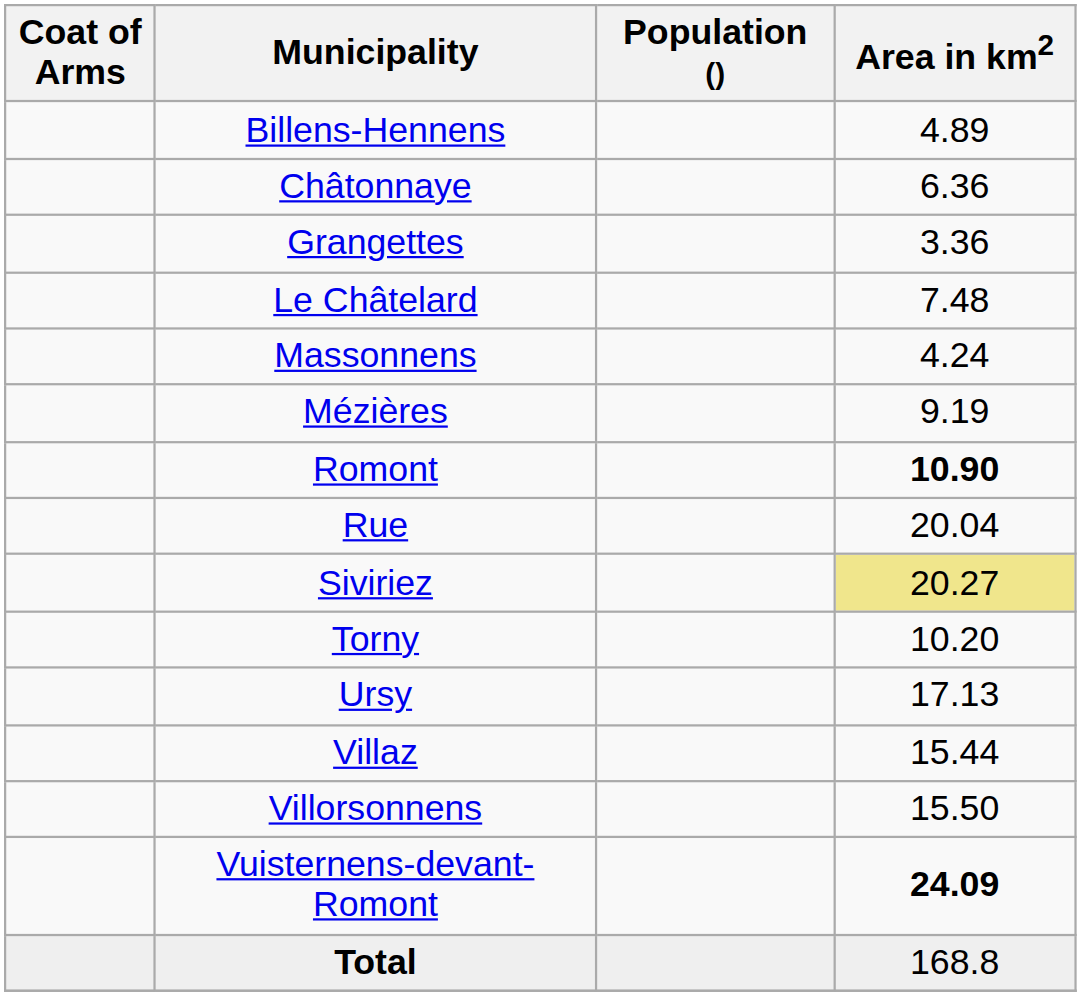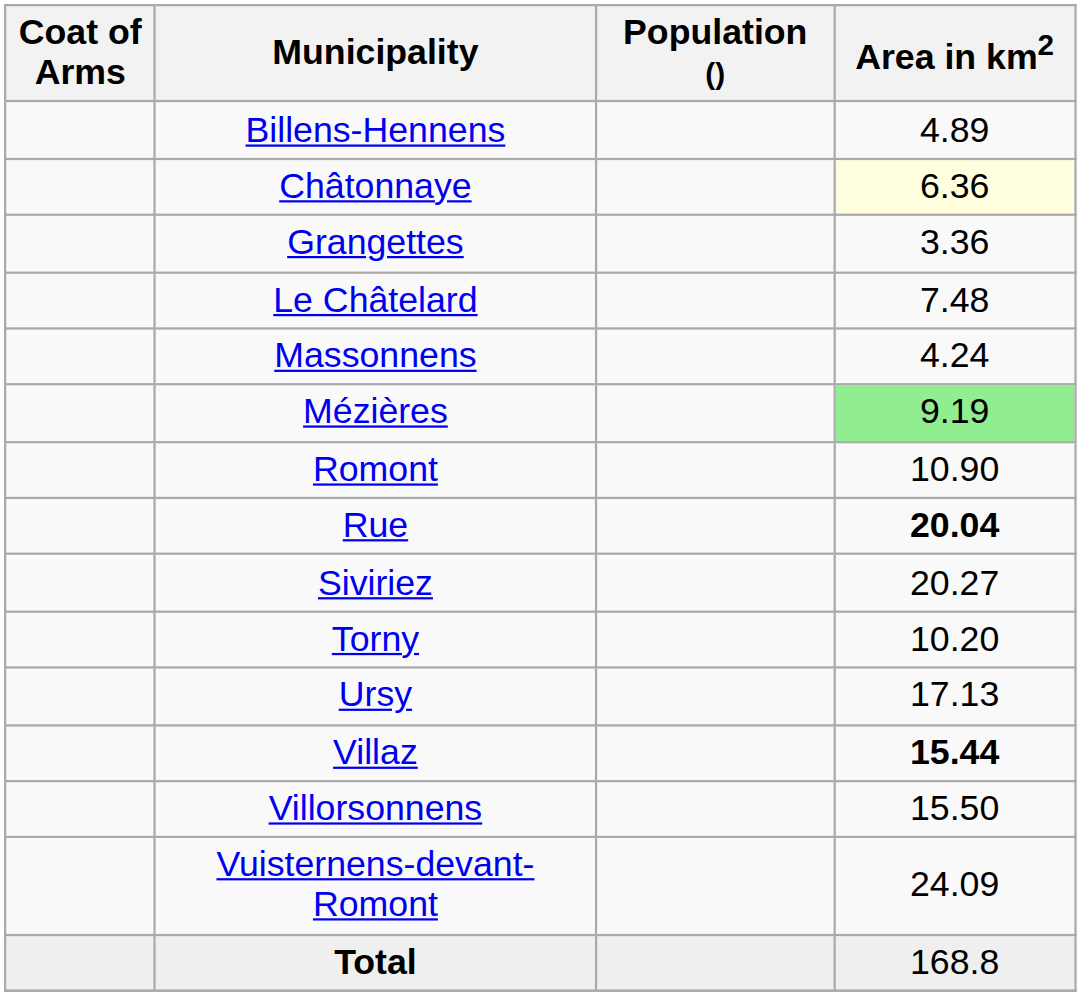(955, 186) no background -> (955, 186) lightyellow background
(955, 412) no background -> (955, 412) lightgreen background
(955, 469) bold -> (955, 469) normal
(955, 525) normal -> (955, 525) bold
(955, 582) khaki background -> (955, 582) no background
(955, 751) normal -> (955, 751) bold
(955, 885) bold -> (955, 885) normal
